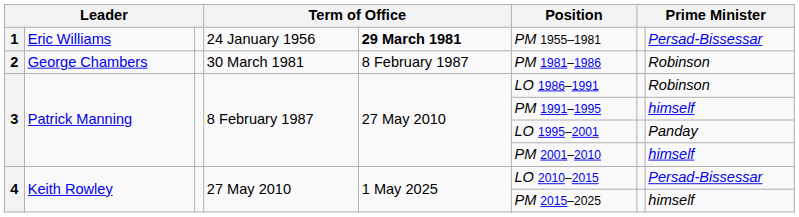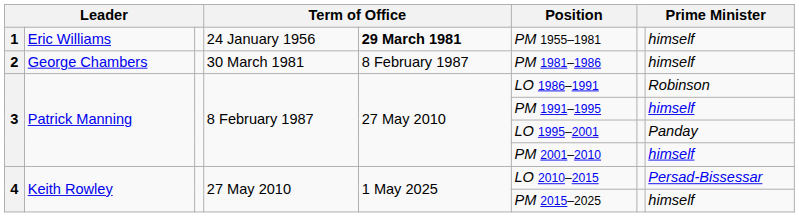(705, 39) Persad-Bissessar -> (671, 39) himself
(679, 62) Robinson -> (671, 62) himself
